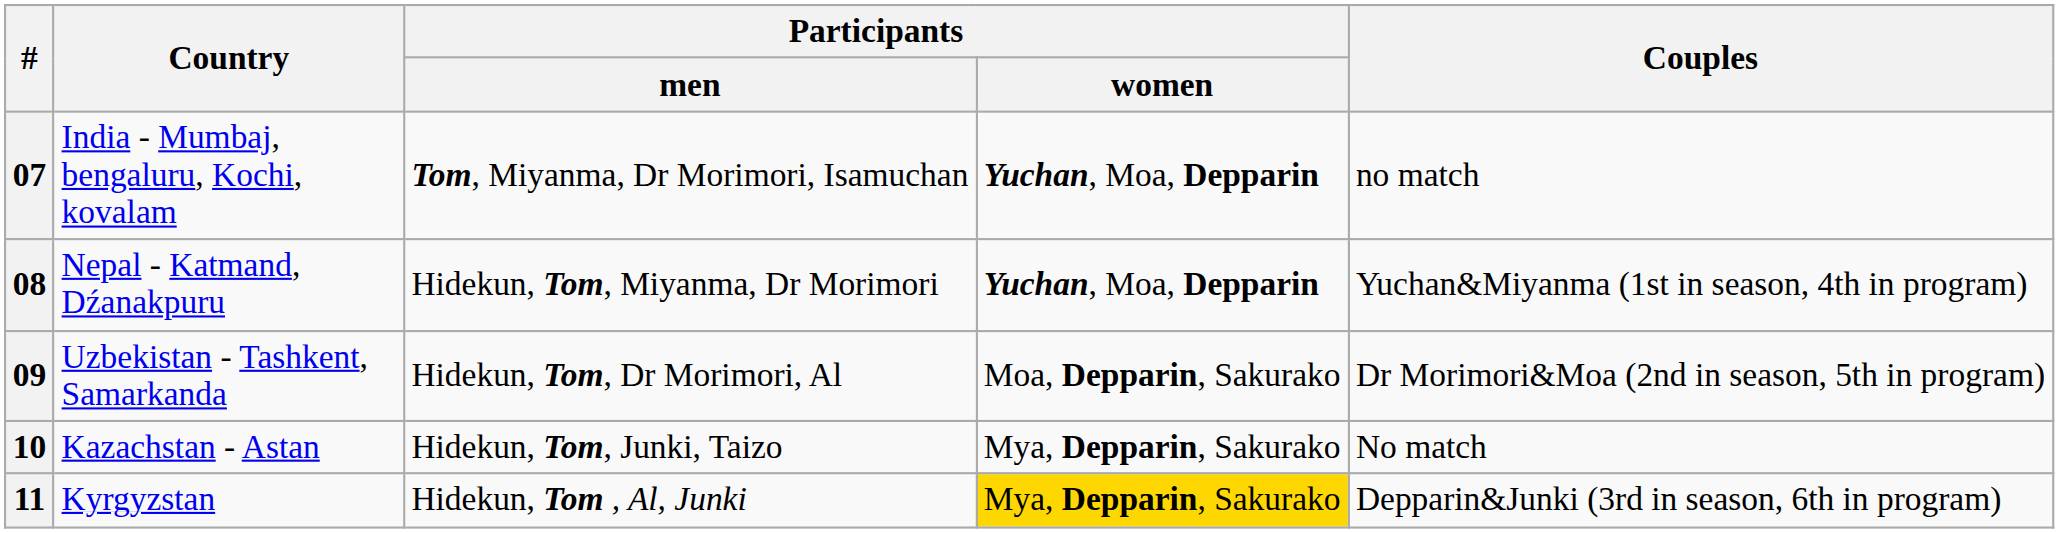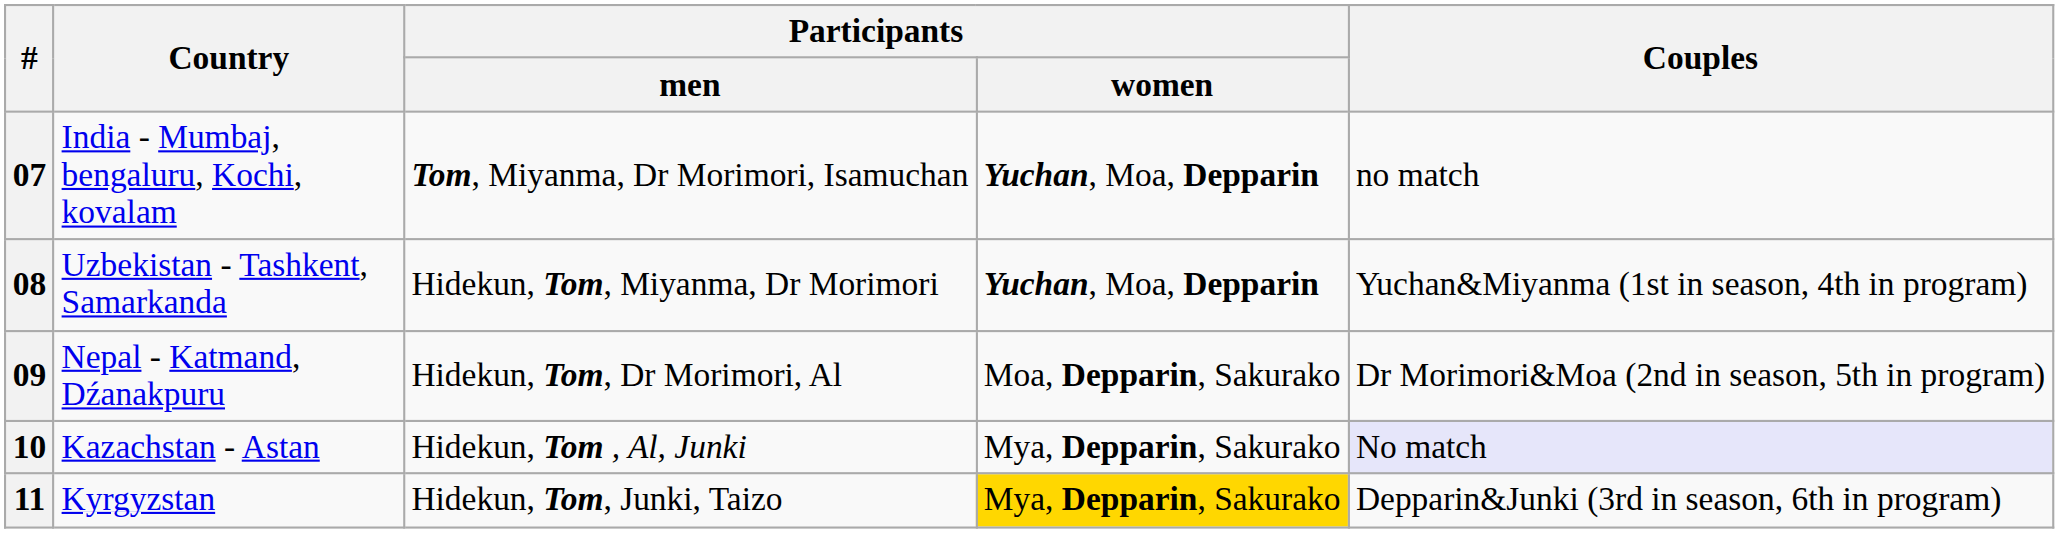(181, 284) Nepal - Katmand, Dźanakpuru -> (215, 284) Uzbekistan - Tashkent, Samarkanda
(215, 374) Uzbekistan - Tashkent, Samarkanda -> (181, 374) Nepal - Katmand, Dźanakpuru
(597, 446) Hidekun, Tom, Junki, Taizo -> (579, 446) Hidekun, Tom , Al, Junki
(1421, 446) no background -> (1421, 446) lavender background
(579, 499) Hidekun, Tom , Al, Junki -> (597, 499) Hidekun, Tom, Junki, Taizo
